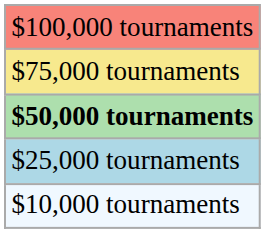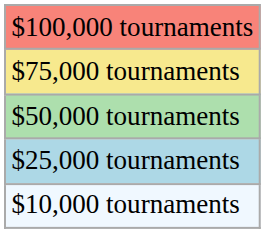(132, 115) bold -> (126, 115) normal
